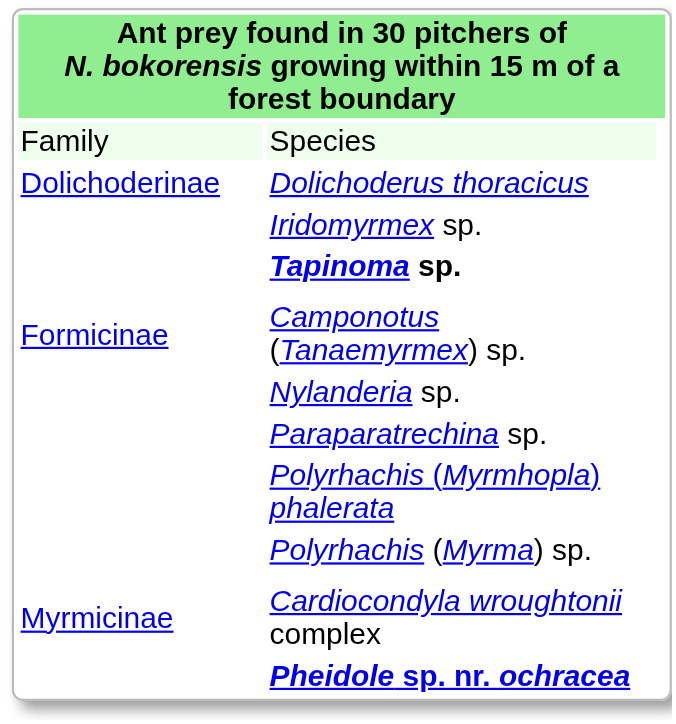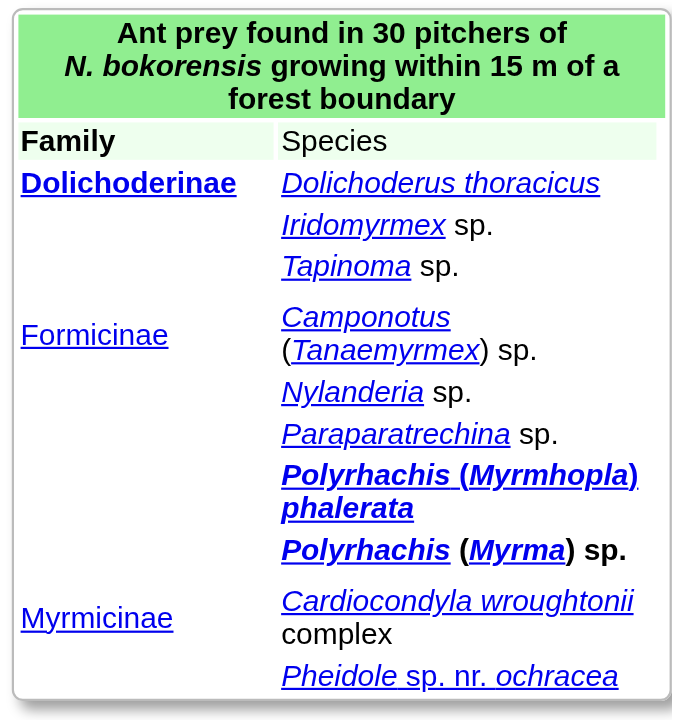(65, 141) normal -> (68, 141) bold
(120, 183) normal -> (129, 183) bold
(365, 266) bold -> (370, 266) normal
(435, 492) normal -> (460, 492) bold
(431, 550) normal -> (454, 550) bold
(450, 676) bold -> (450, 676) normal
